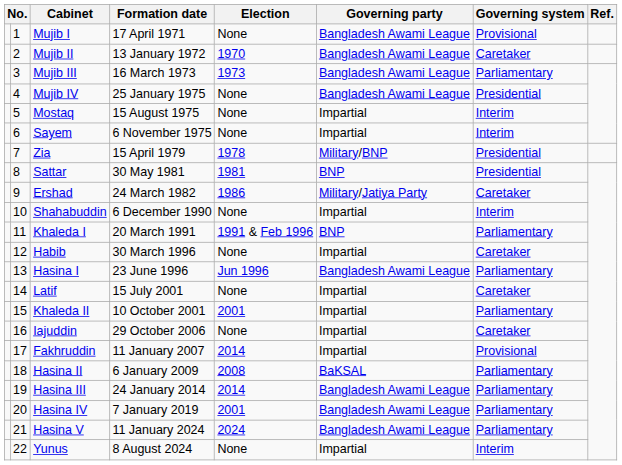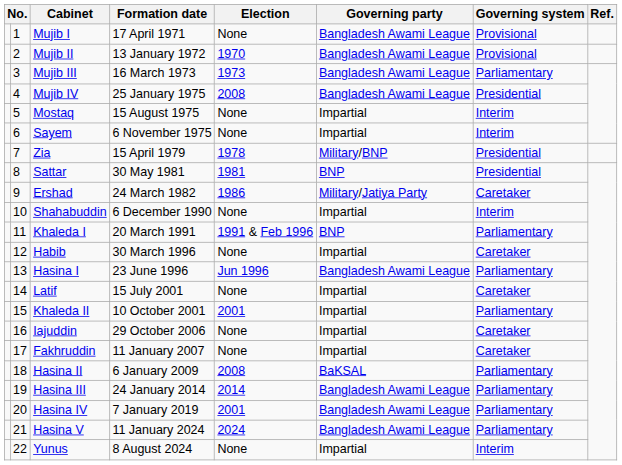(503, 53) Caretaker -> (506, 53) Provisional
(232, 93) None -> (231, 93) 2008
(231, 350) 2014 -> (232, 350) None
(506, 350) Provisional -> (503, 350) Caretaker
